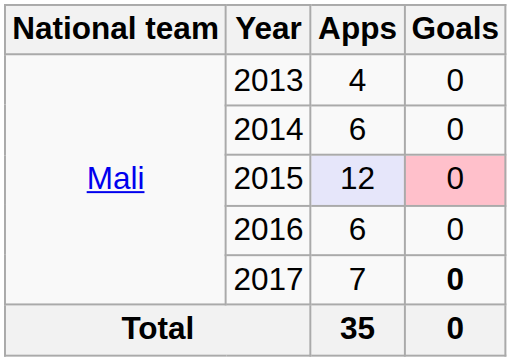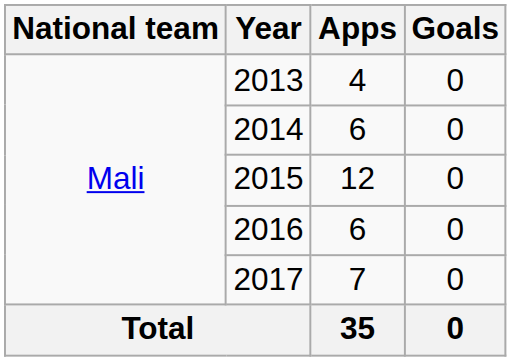(358, 179) lavender background -> (358, 179) no background
(455, 179) pink background -> (455, 179) no background
(455, 279) bold -> (455, 279) normal
